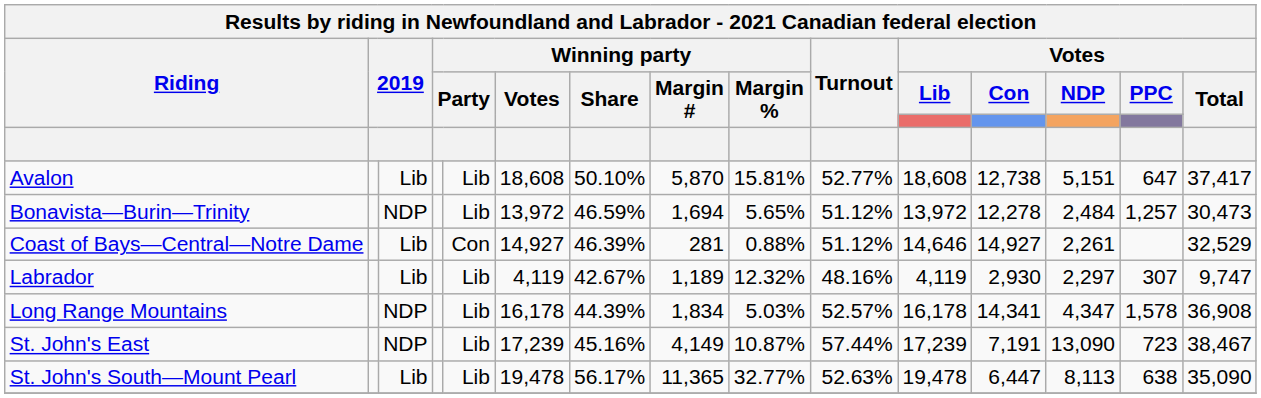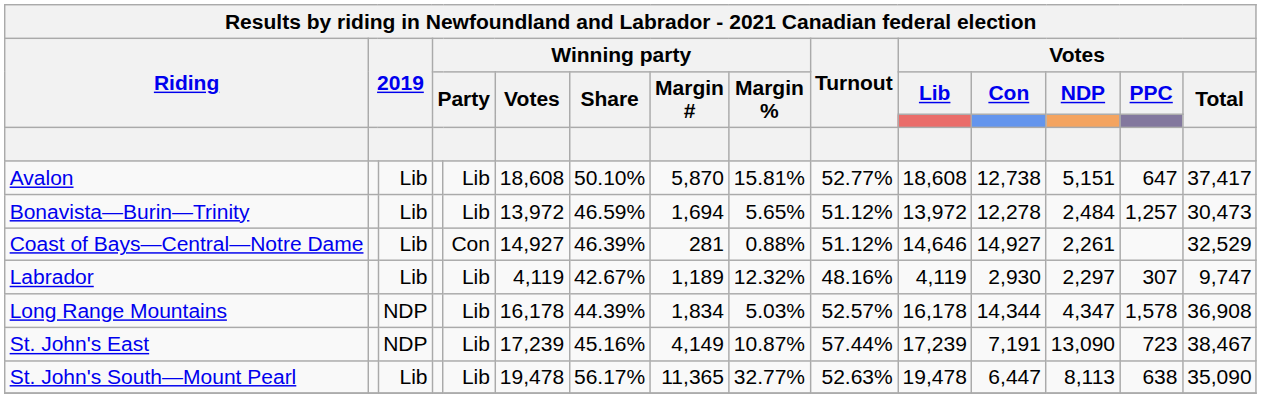(405, 211) NDP -> (414, 211) Lib
(1009, 311) 14,341 -> (1009, 311) 14,344
